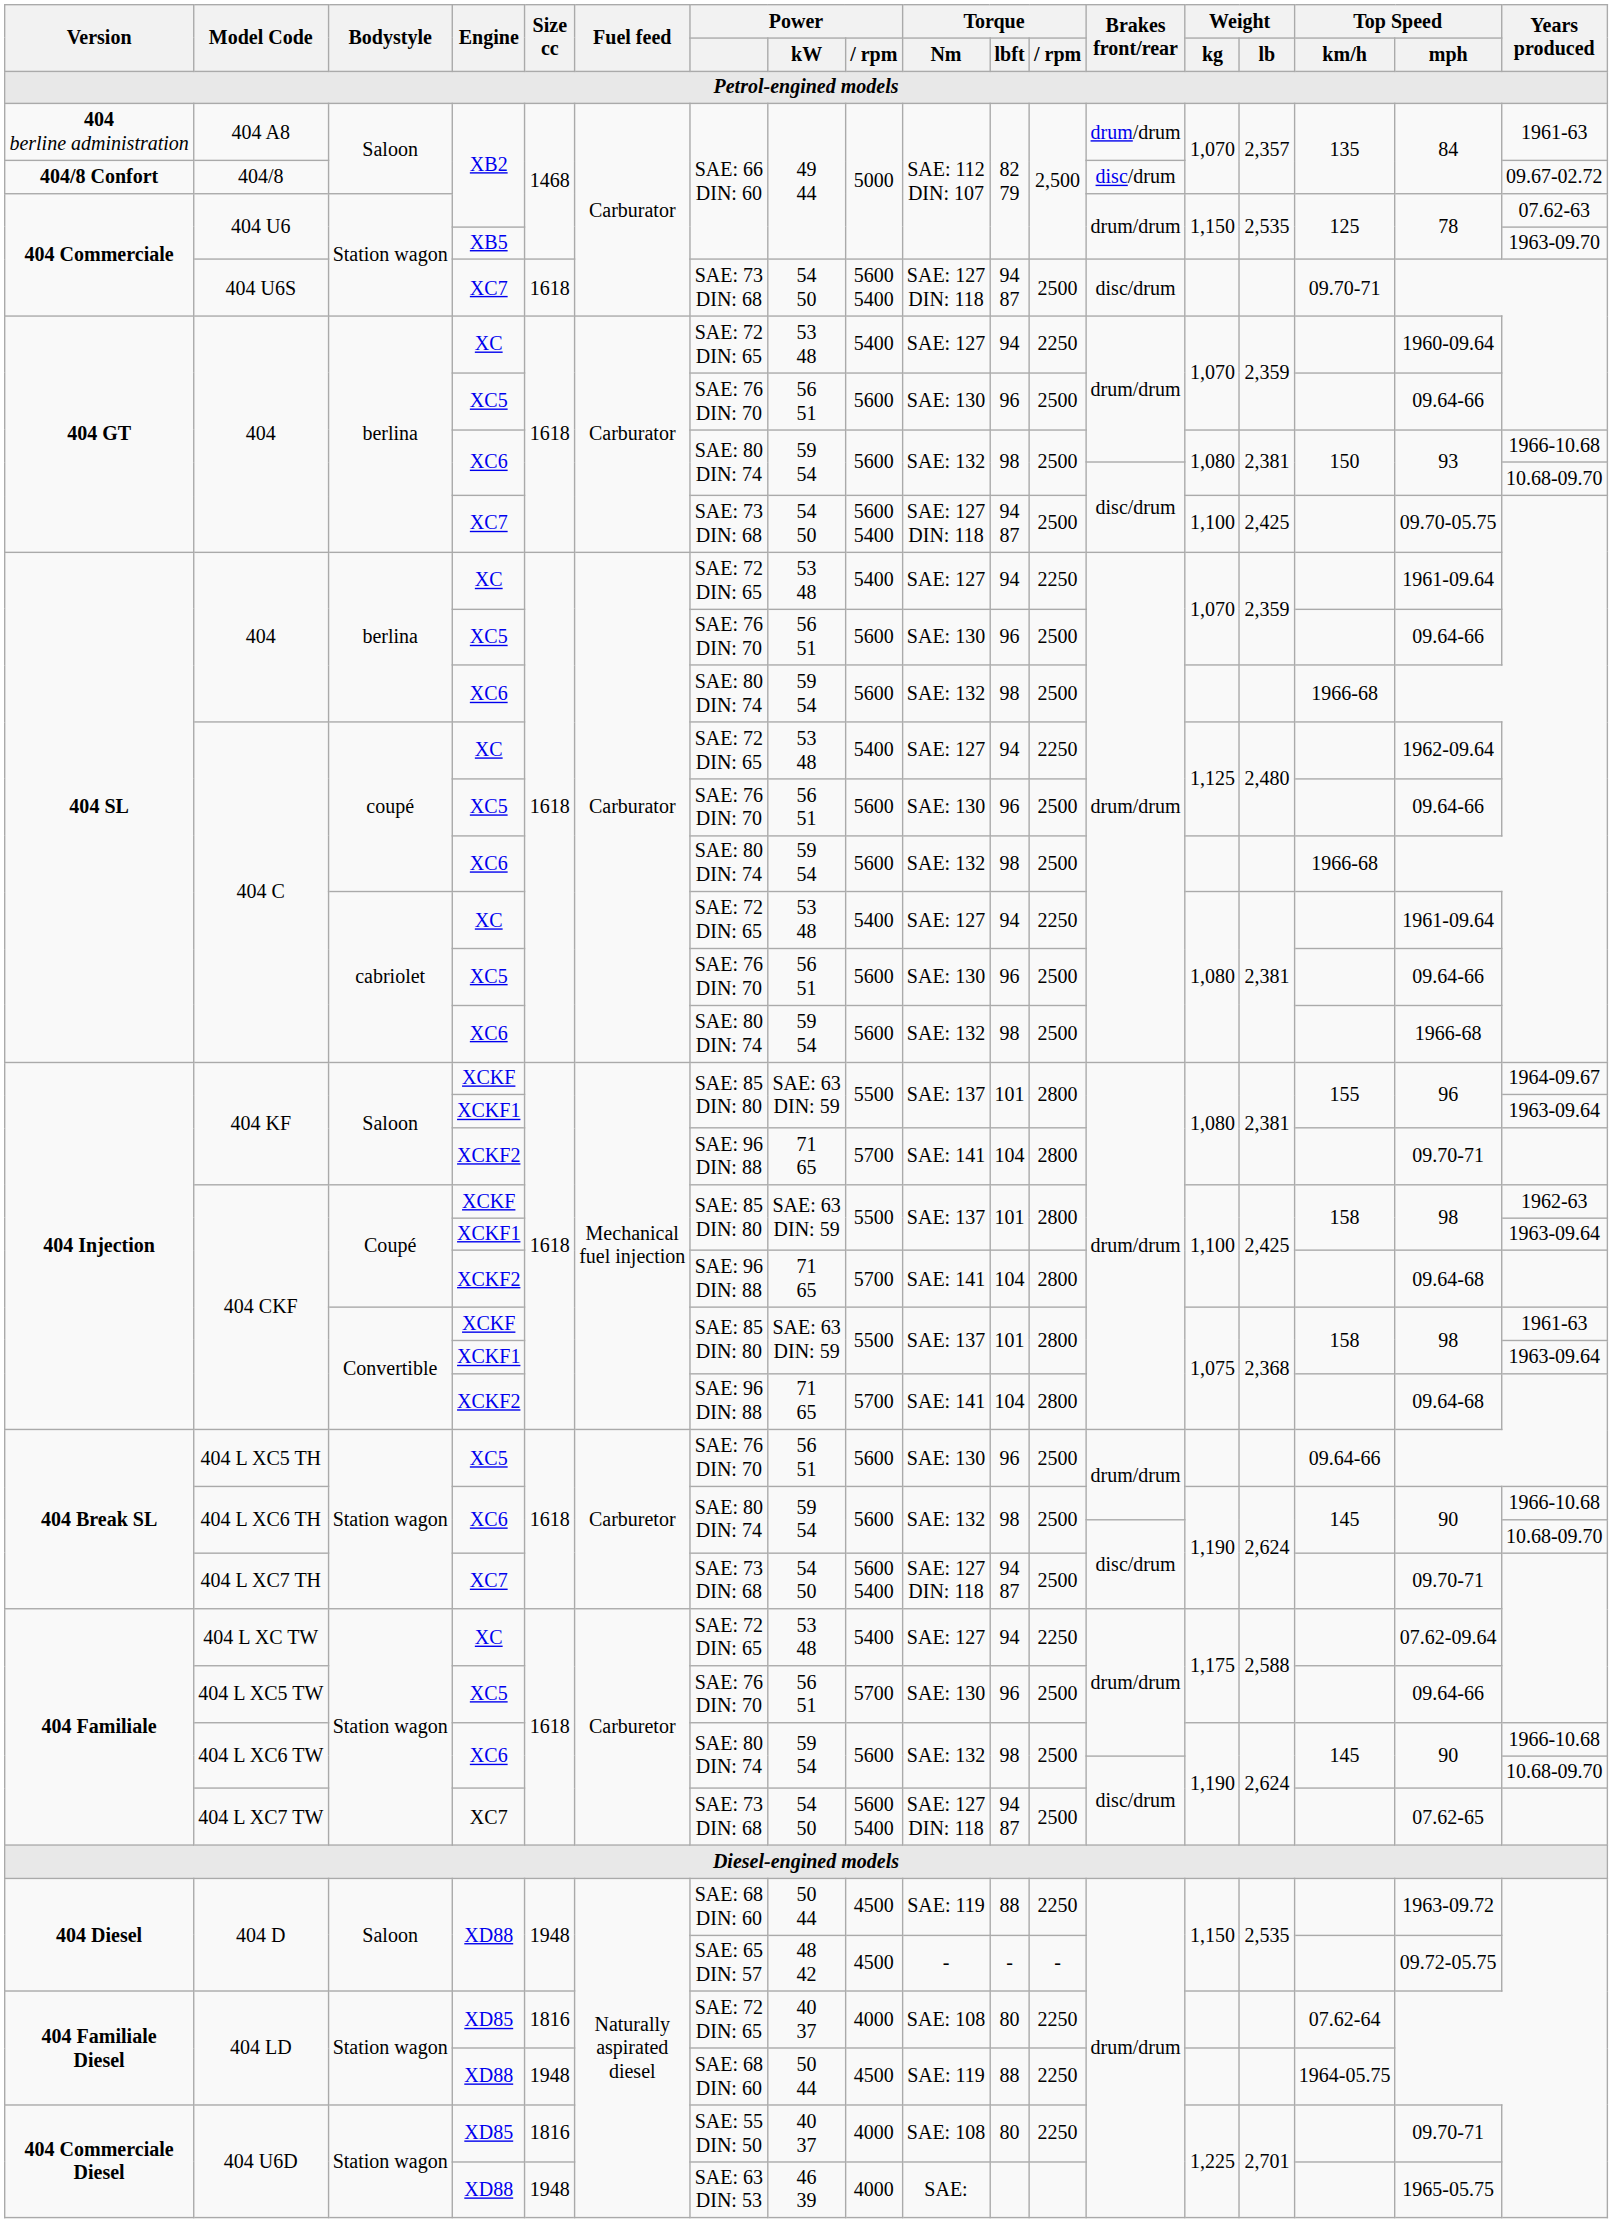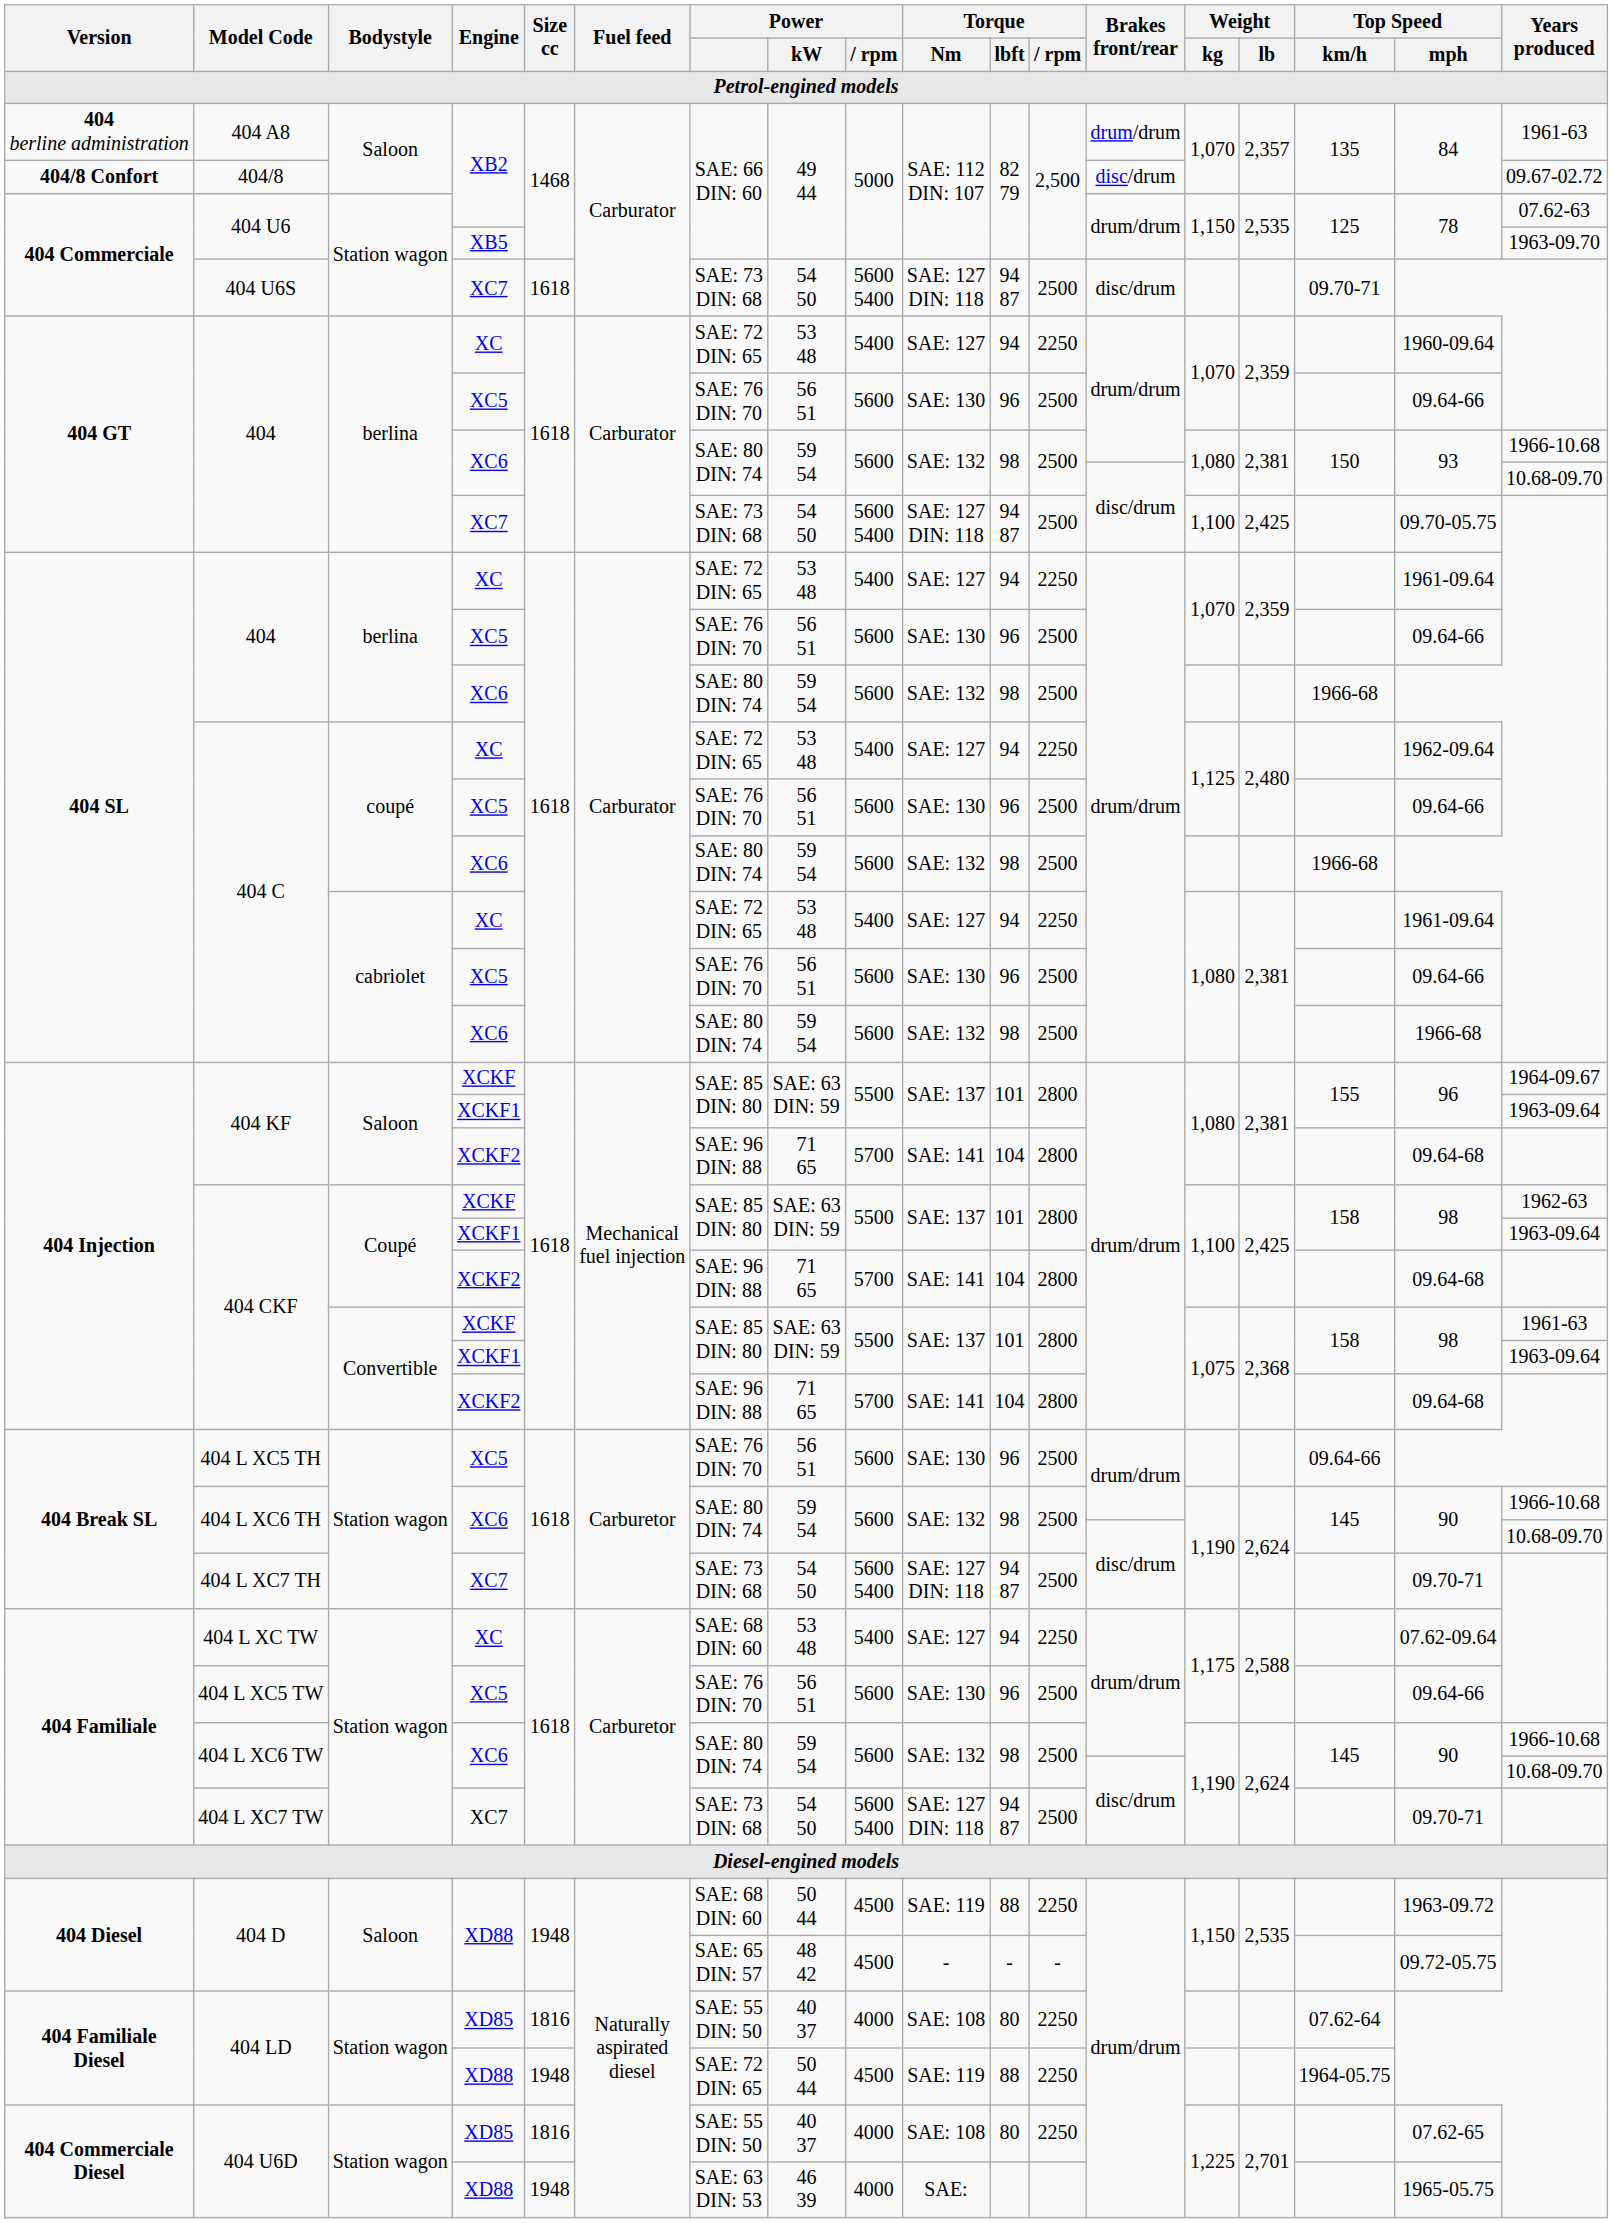(1448, 1156) 09.70-71 -> (1448, 1156) 09.64-68
(729, 1637) SAE: 72 DIN: 65 -> (729, 1637) SAE: 68 DIN: 60
(874, 1694) 5700 -> (874, 1694) 5600
(1448, 1816) 07.62-65 -> (1448, 1816) 09.70-71
(729, 2019) SAE: 72 DIN: 65 -> (729, 2019) SAE: 55 DIN: 50
(729, 2076) SAE: 68 DIN: 60 -> (729, 2076) SAE: 72 DIN: 65
(1448, 2133) 09.70-71 -> (1448, 2133) 07.62-65
